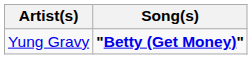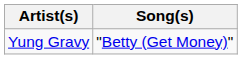(170, 41) bold -> (165, 41) normal
